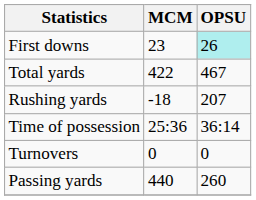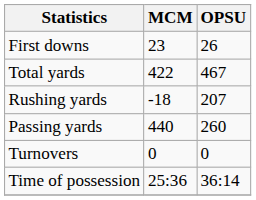(209, 45) paleturquoise background -> (209, 45) no background
rows swapped: (55, 180) <-> (74, 126)
